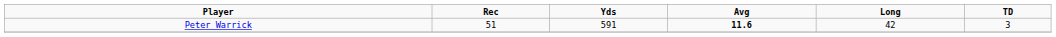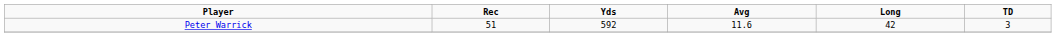(609, 25) 591 -> (609, 25) 592
(742, 25) bold -> (742, 25) normal
